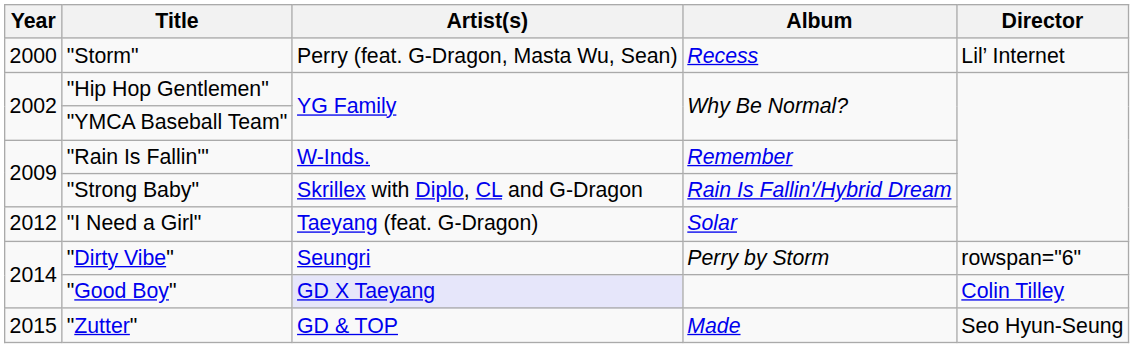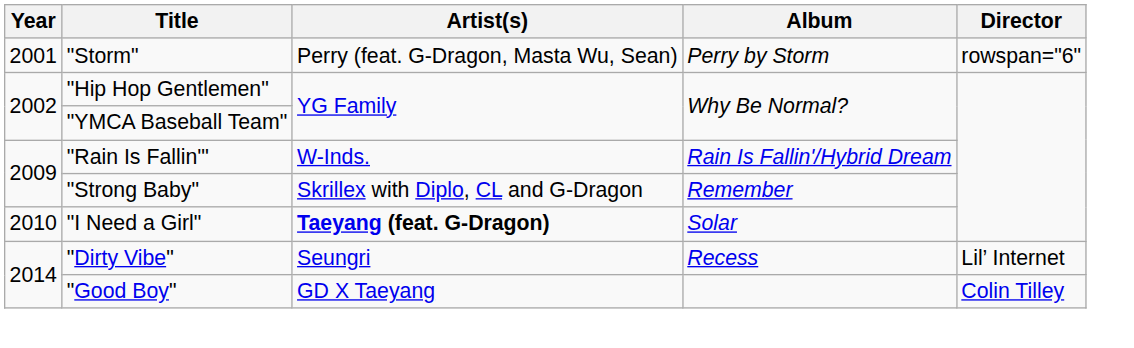(33, 55) 2000 -> (33, 55) 2001
(723, 55) Recess -> (758, 55) Perry by Storm
(1013, 55) Lil’ Internet -> (1021, 55) rowspan="6"
(740, 156) Remember -> (819, 156) Rain Is Fallin'/Hybrid Dream
(819, 190) Rain Is Fallin'/Hybrid Dream -> (740, 190) Remember
(33, 223) 2012 -> (33, 223) 2010
(418, 223) normal -> (423, 223) bold
(758, 257) Perry by Storm -> (723, 257) Recess
(1021, 257) rowspan="6" -> (1013, 257) Lil’ Internet
(366, 291) lavender background -> (366, 291) no background
- row: (102, 325)
